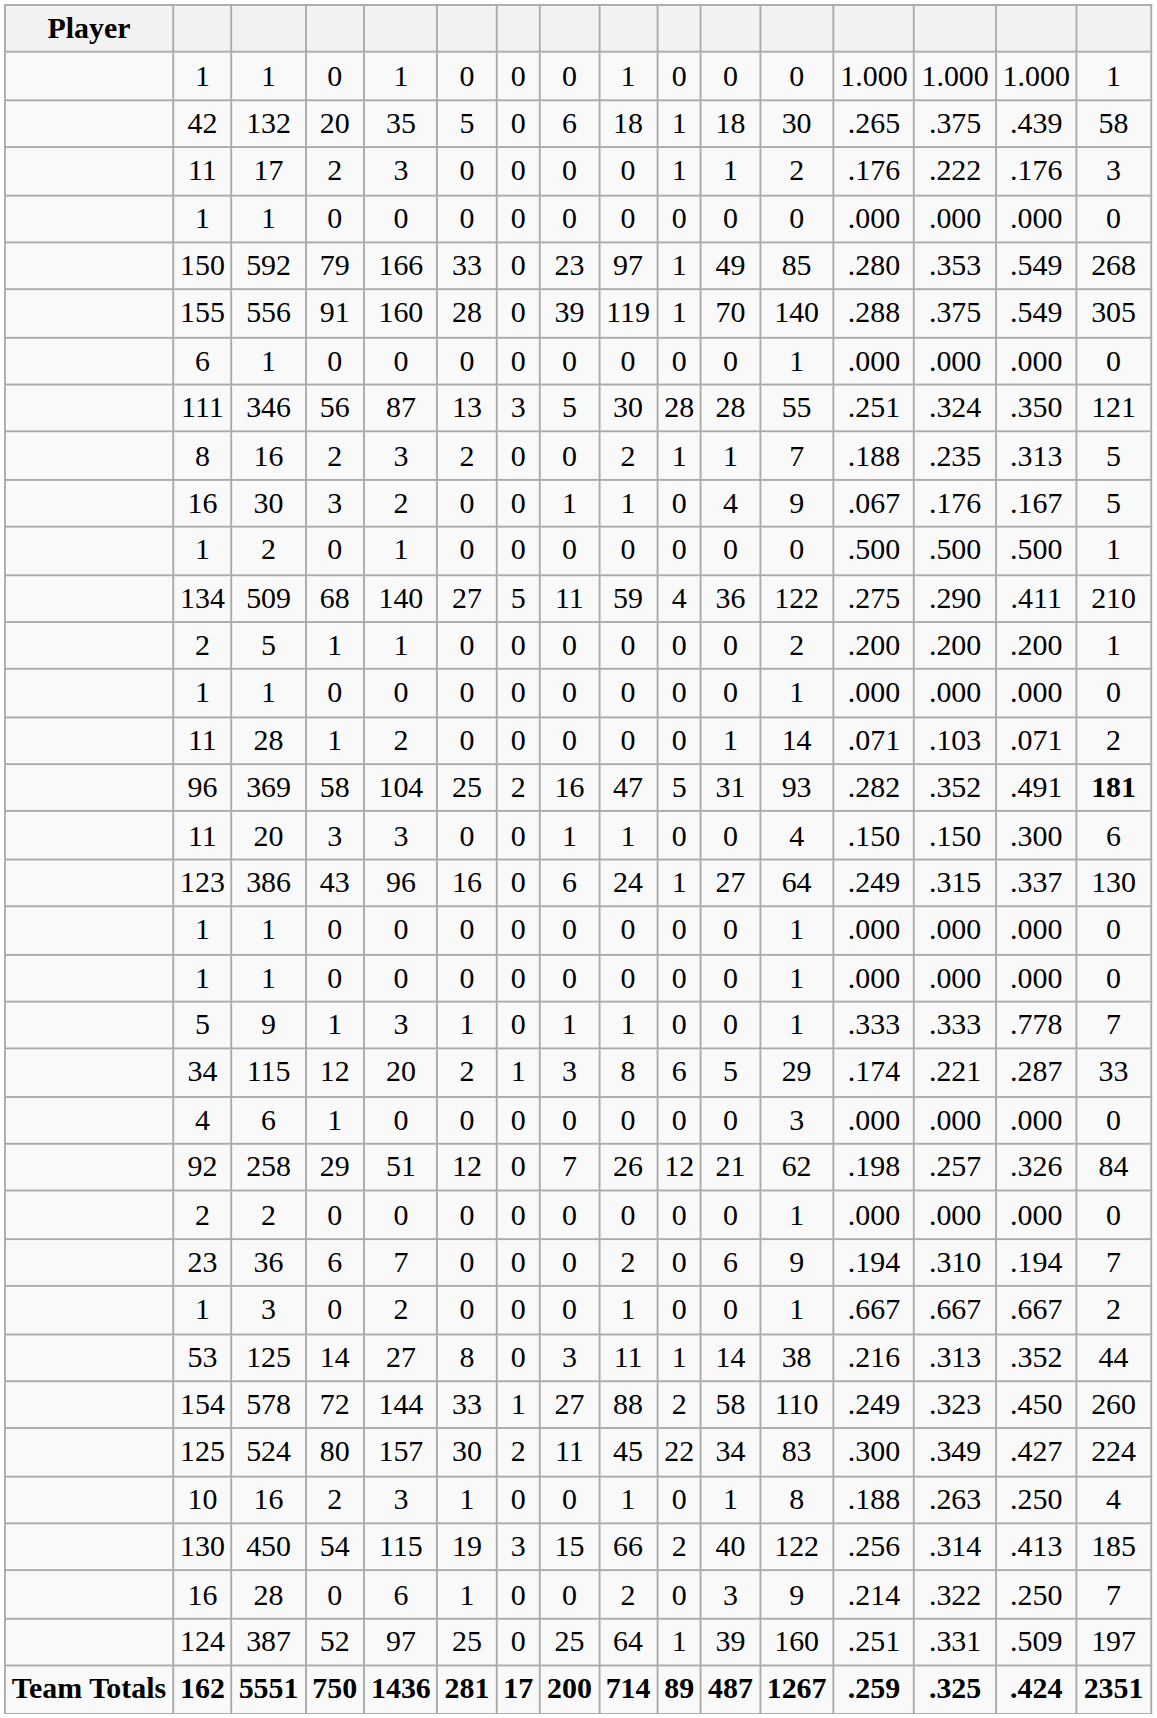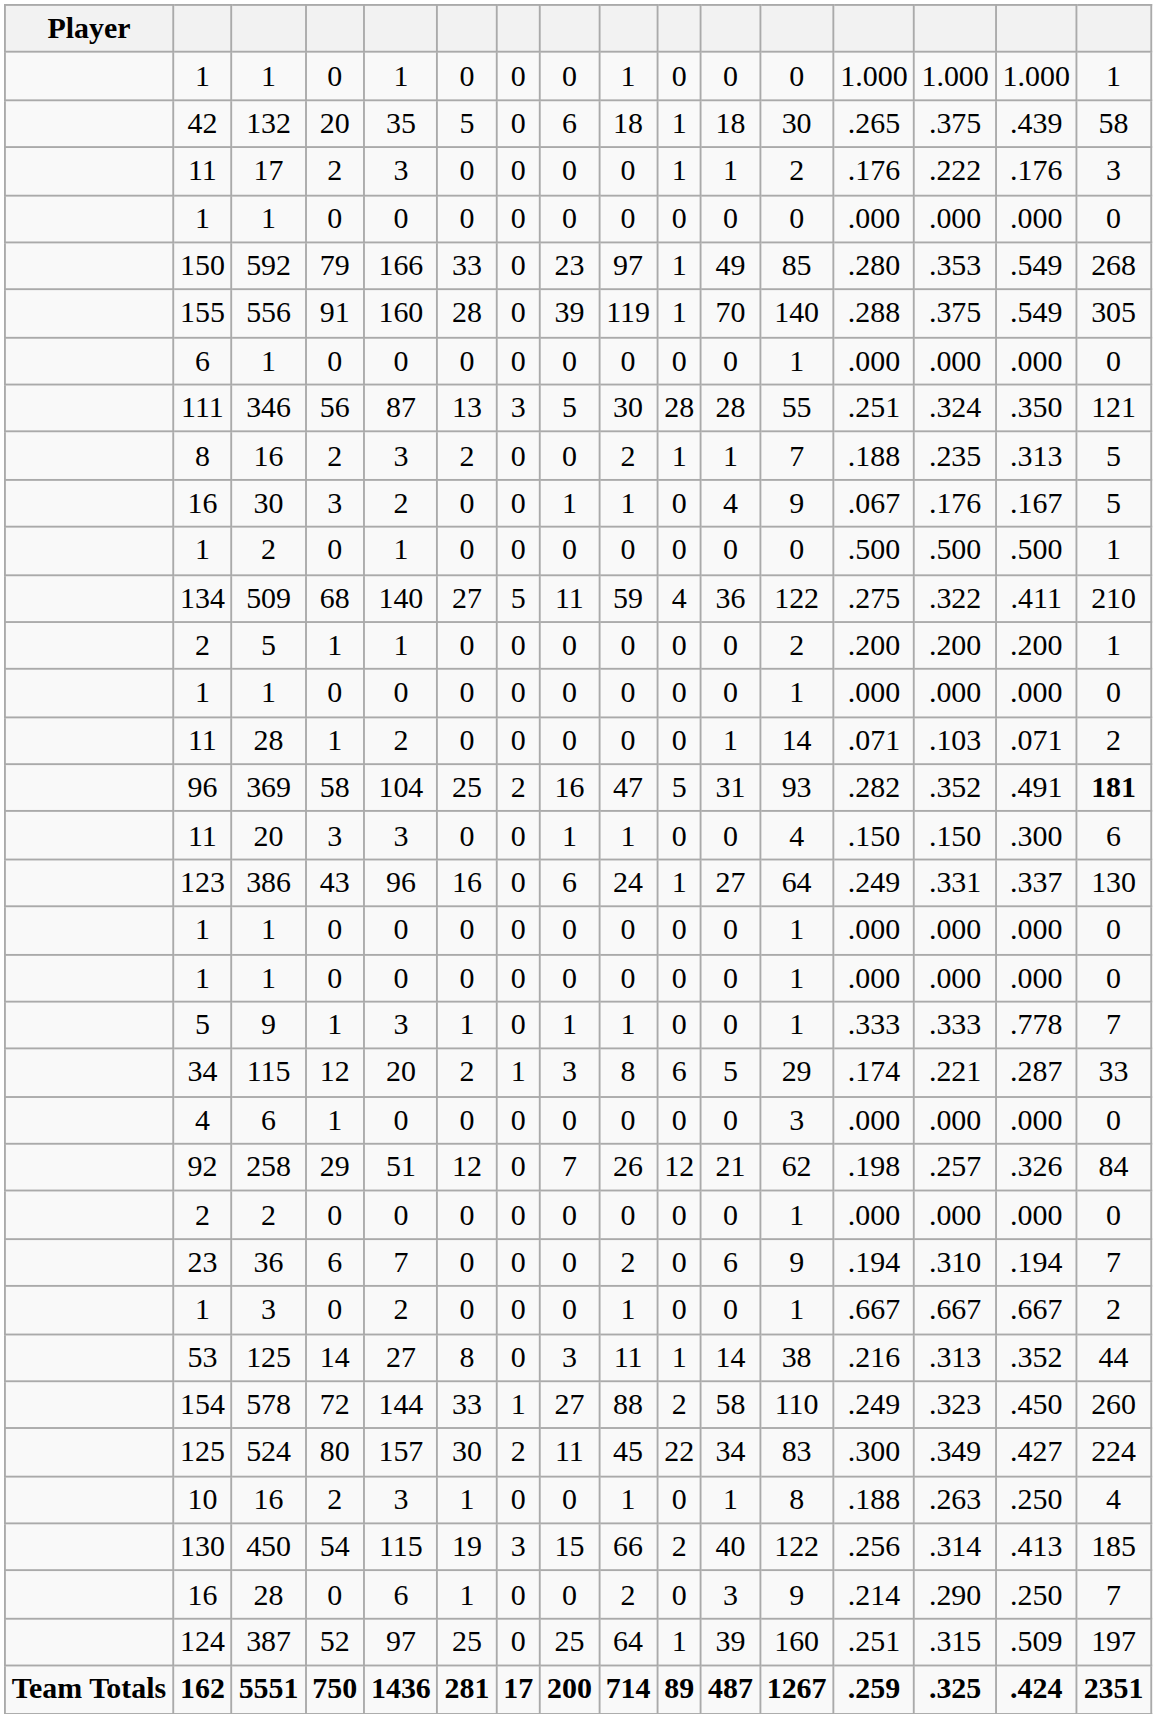(955, 597) .290 -> (955, 597) .322
(955, 882) .315 -> (955, 882) .331
(955, 1594) .322 -> (955, 1594) .290
(955, 1641) .331 -> (955, 1641) .315
